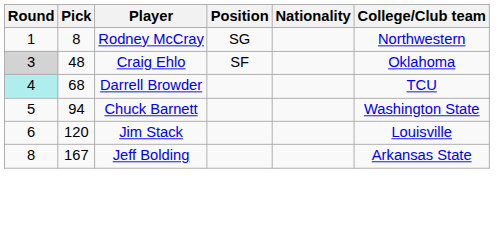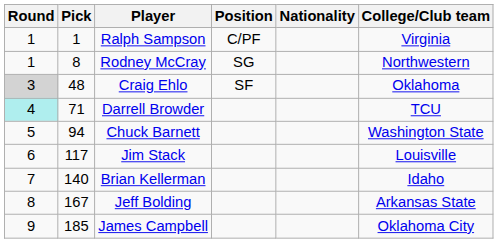+ row: (153, 39)
(76, 86) 68 -> (76, 109) 71
(76, 132) 120 -> (76, 156) 117
+ row: (153, 179)
+ row: (153, 226)
